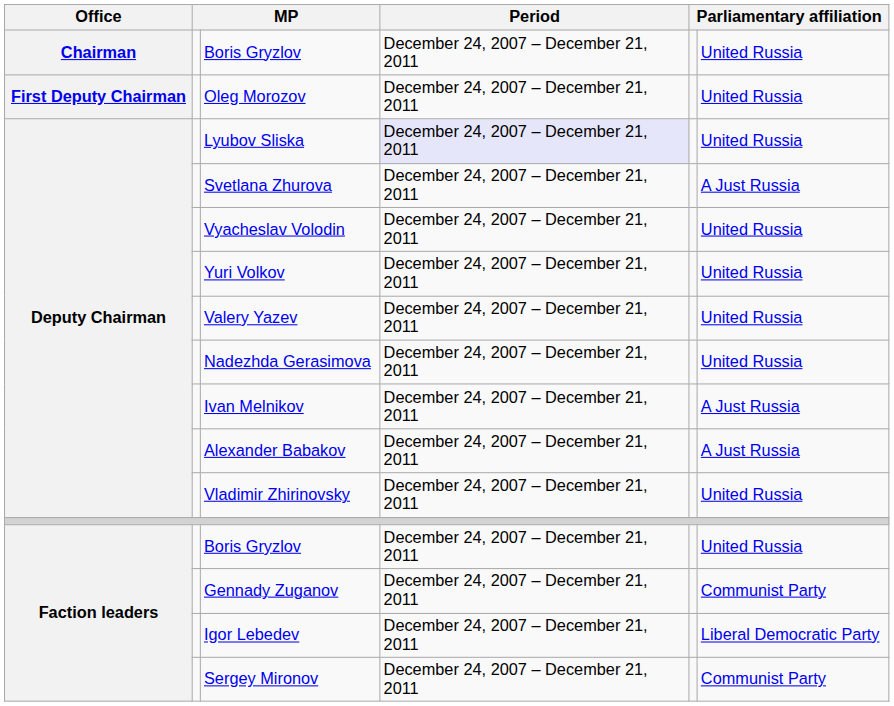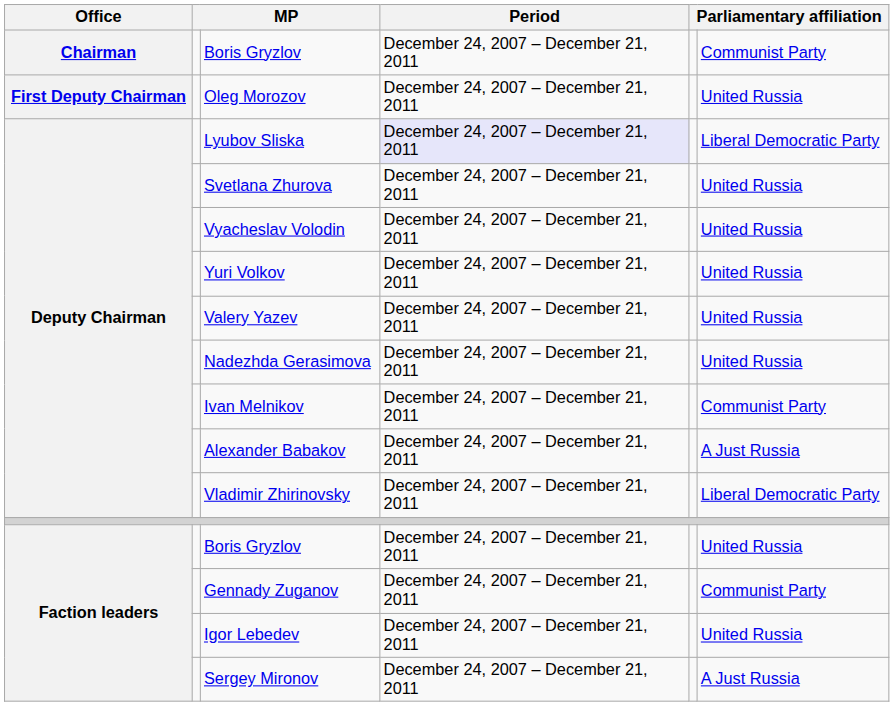(752, 52) United Russia -> (763, 52) Communist Party
(752, 140) United Russia -> (790, 140) Liberal Democratic Party
(750, 185) A Just Russia -> (752, 185) United Russia
(750, 406) A Just Russia -> (763, 406) Communist Party
(752, 494) United Russia -> (790, 494) Liberal Democratic Party
(790, 635) Liberal Democratic Party -> (752, 635) United Russia
(763, 679) Communist Party -> (750, 679) A Just Russia
